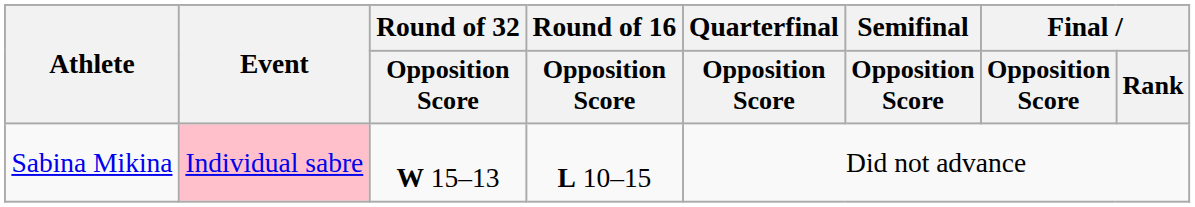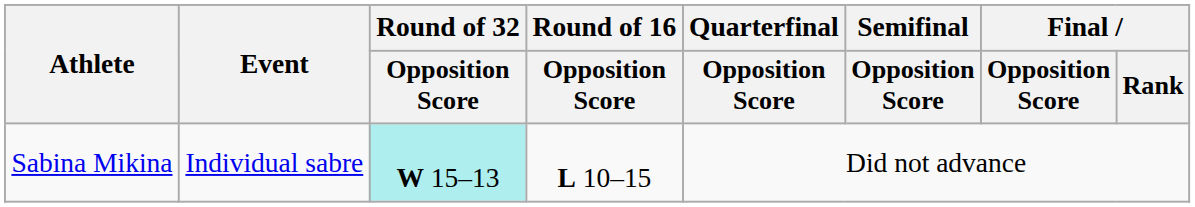(274, 162) pink background -> (274, 162) no background
(448, 178) no background -> (448, 178) paleturquoise background
